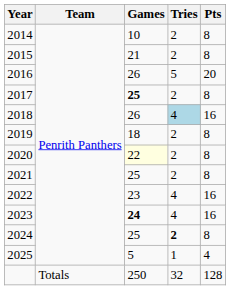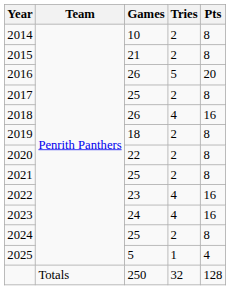(134, 94) bold -> (134, 94) normal
(174, 114) lightblue background -> (174, 114) no background
(134, 154) lightyellow background -> (134, 154) no background
(134, 214) bold -> (134, 214) normal
(174, 235) bold -> (174, 235) normal
